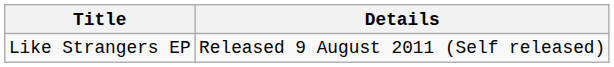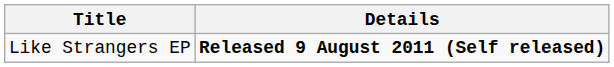(402, 48) normal -> (402, 48) bold
